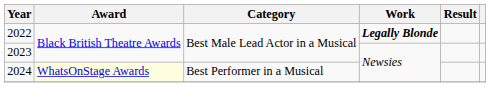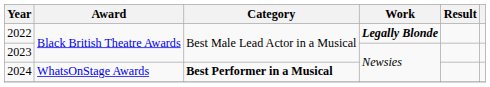(93, 71) lightyellow background -> (93, 71) no background
(255, 71) normal -> (259, 71) bold
